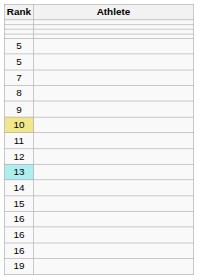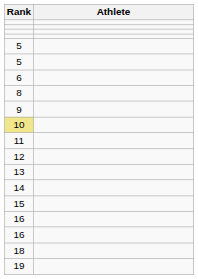(19, 77) 7 -> (19, 77) 6
(19, 172) paleturquoise background -> (19, 172) no background
(19, 250) 16 -> (19, 250) 18
